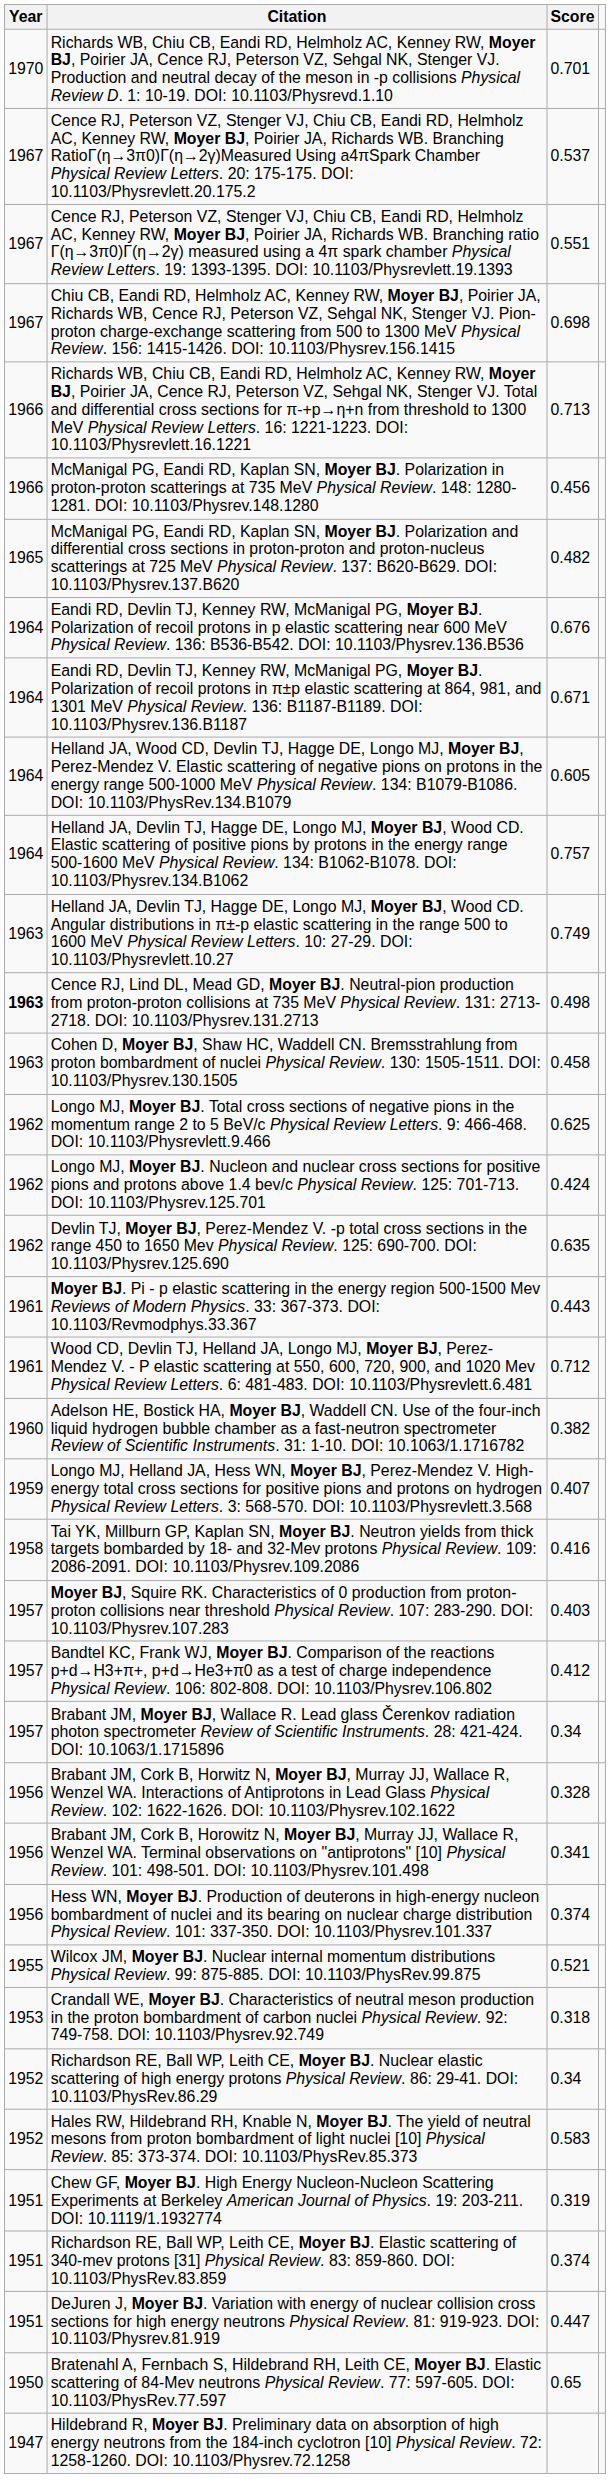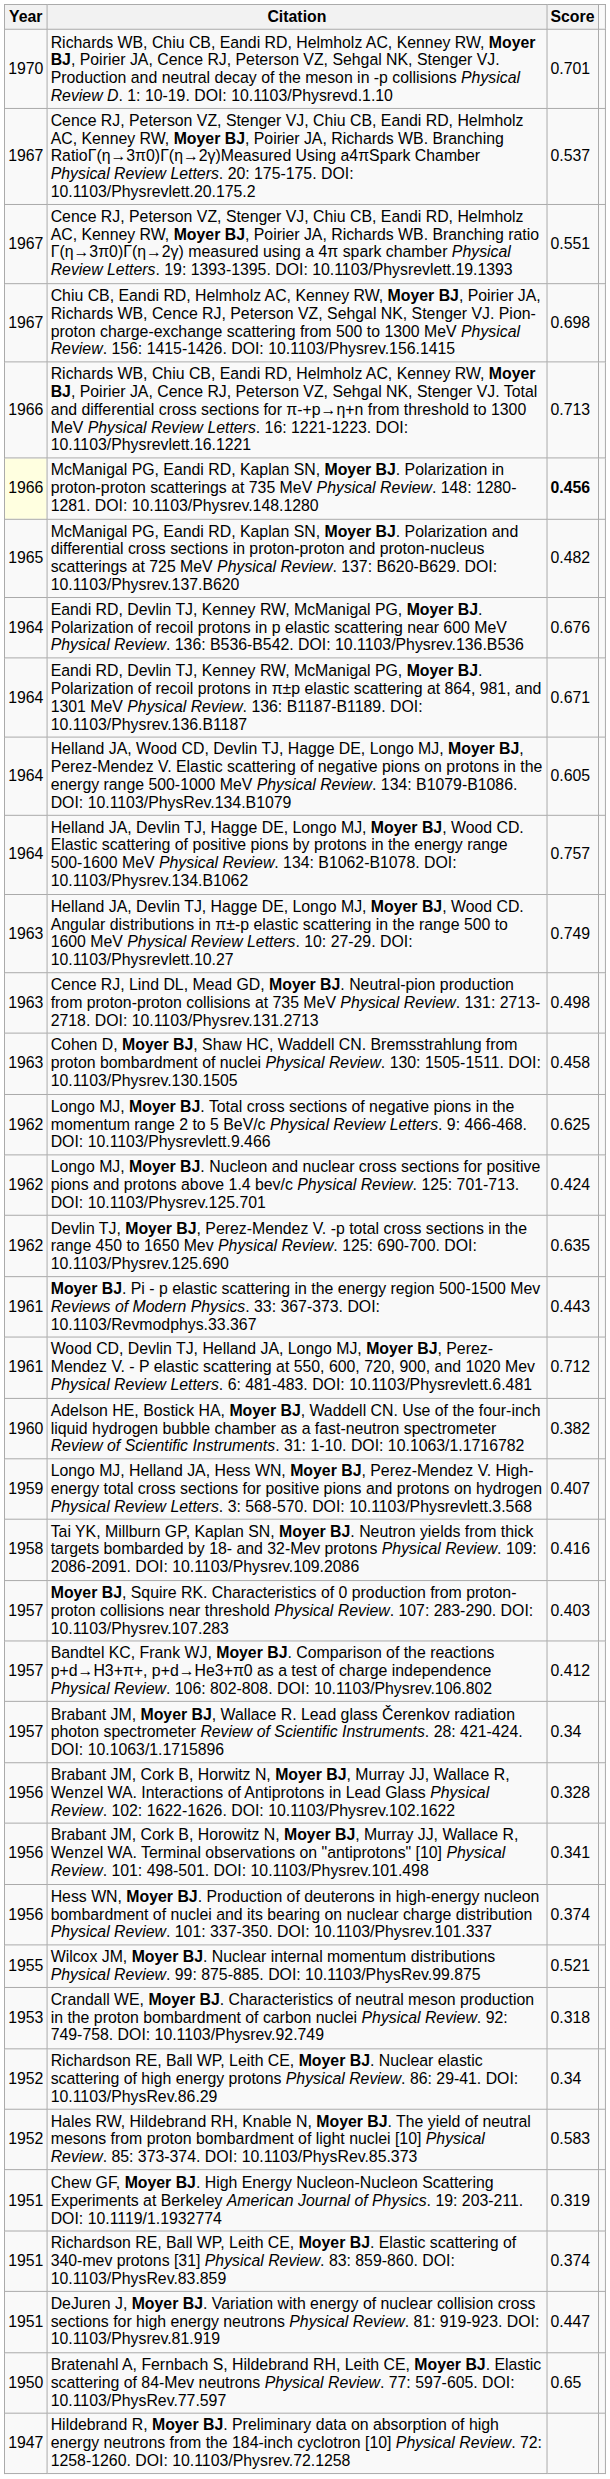(26, 488) no background -> (26, 488) lightyellow background
(570, 488) normal -> (570, 488) bold
(26, 1002) bold -> (26, 1002) normal
